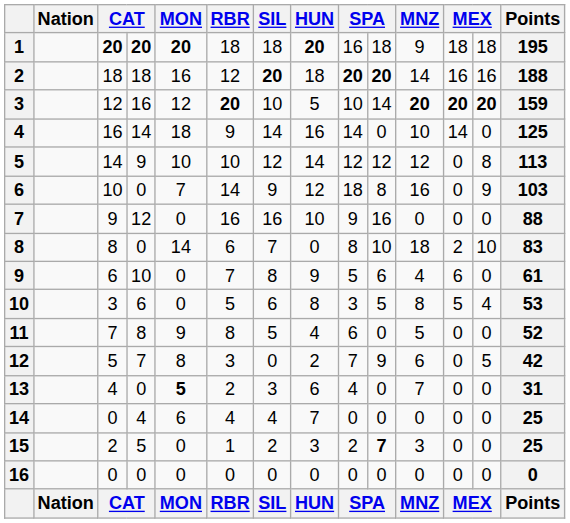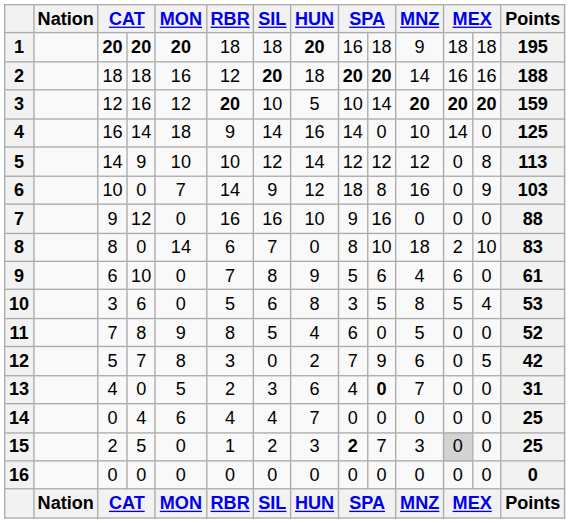(181, 389) bold -> (181, 389) normal
(381, 389) normal -> (381, 389) bold
(353, 446) normal -> (353, 446) bold
(381, 446) bold -> (381, 446) normal
(458, 446) no background -> (458, 446) lightgrey background
